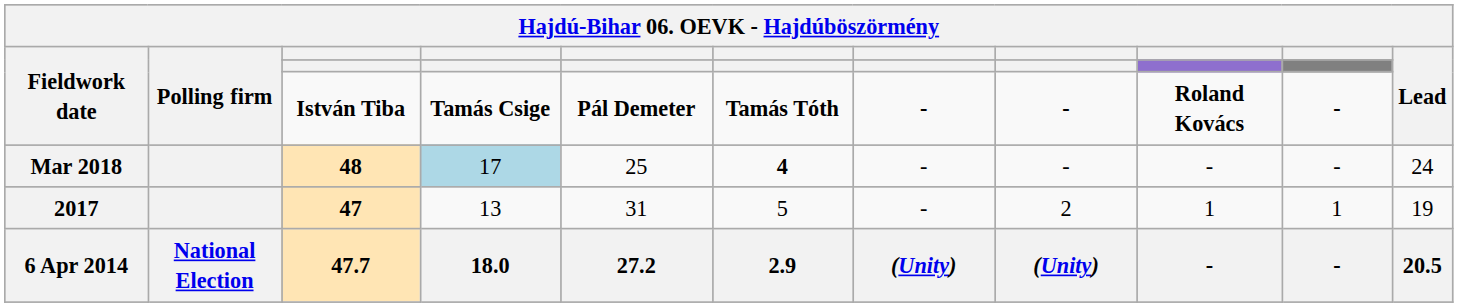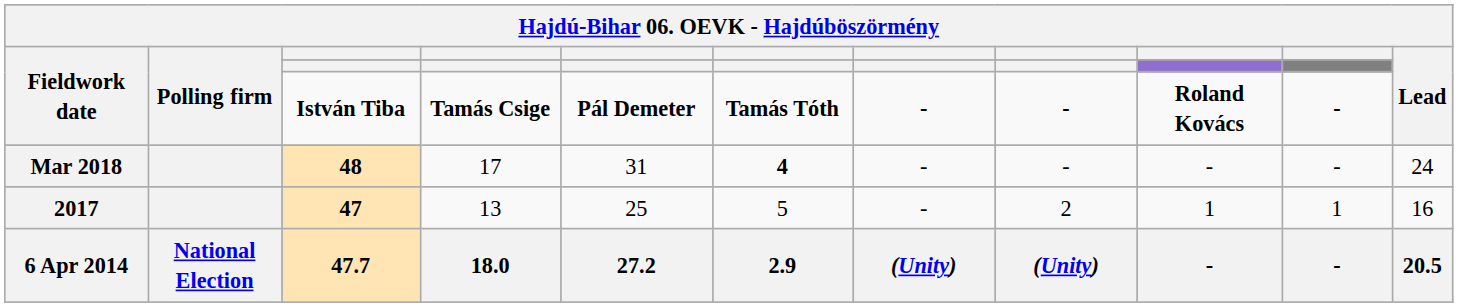(490, 166) lightblue background -> (490, 166) no background
(636, 166) 25 -> (636, 166) 31
(636, 209) 31 -> (636, 209) 25
(1422, 209) 19 -> (1422, 209) 16
